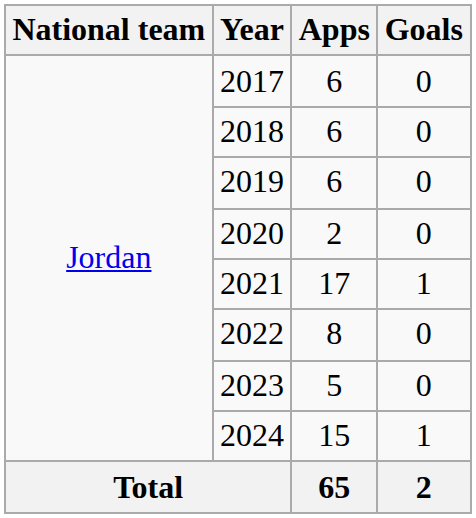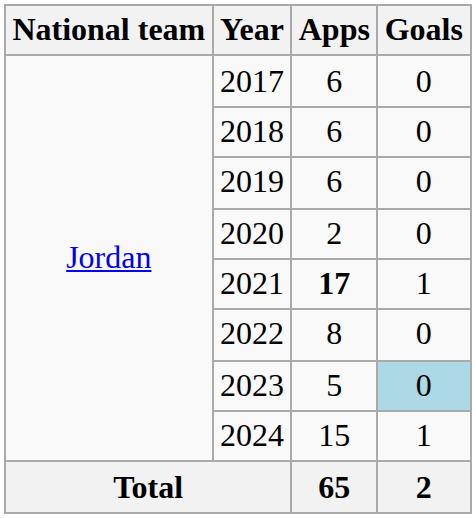(334, 283) normal -> (334, 283) bold
(424, 385) no background -> (424, 385) lightblue background
